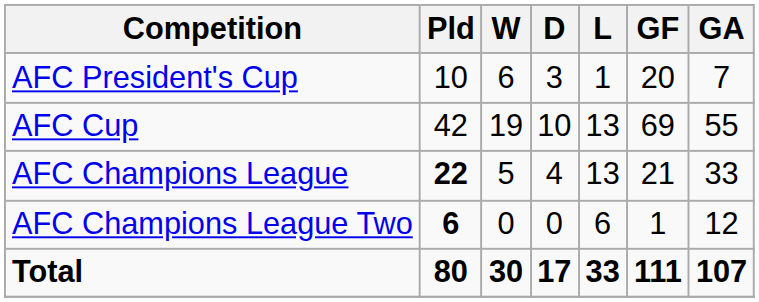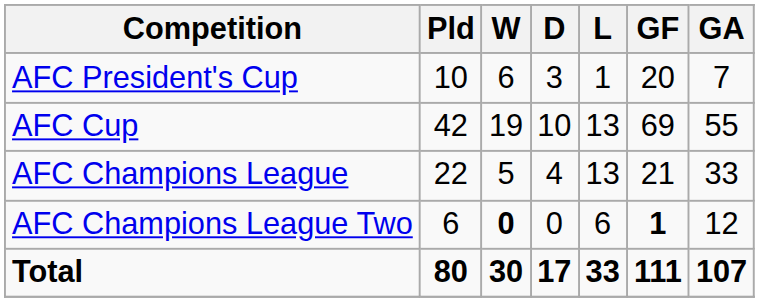(451, 175) bold -> (451, 175) normal
(451, 223) bold -> (451, 223) normal
(506, 223) normal -> (506, 223) bold
(658, 223) normal -> (658, 223) bold
